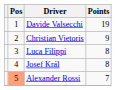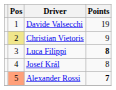(16, 37) no background -> (16, 37) khaki background
(107, 51) normal -> (107, 51) bold
(107, 78) normal -> (107, 78) bold
